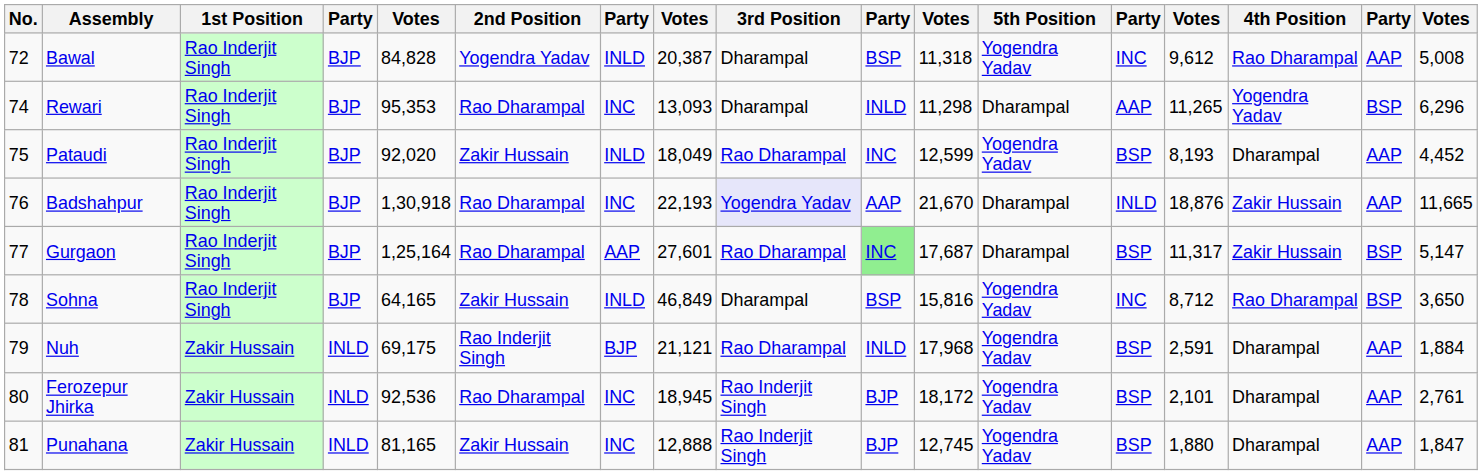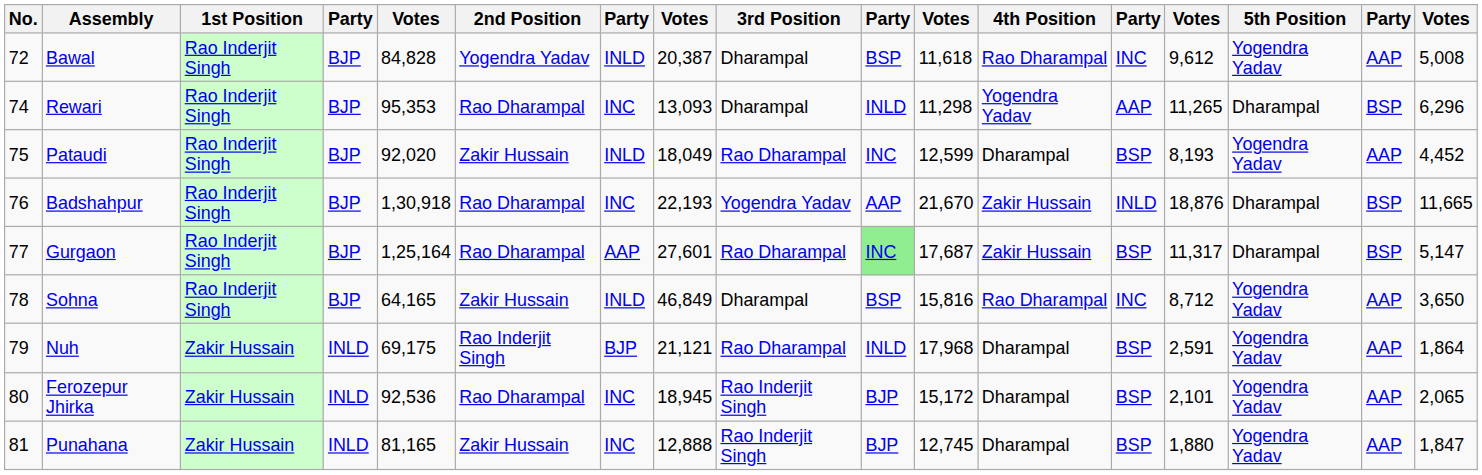columns swapped: (1295, 19) <-> (1045, 19)
(945, 57) 11,318 -> (945, 57) 11,618
(786, 203) lavender background -> (786, 203) no background
(1384, 203) AAP -> (1384, 203) BSP
(1384, 300) BSP -> (1384, 300) AAP
(1442, 348) 1,884 -> (1442, 348) 1,864
(946, 397) 18,172 -> (946, 397) 15,172
(1442, 397) 2,761 -> (1442, 397) 2,065
